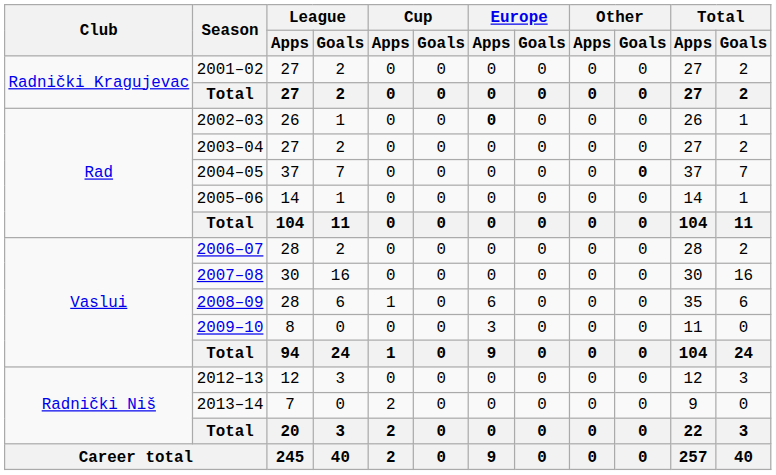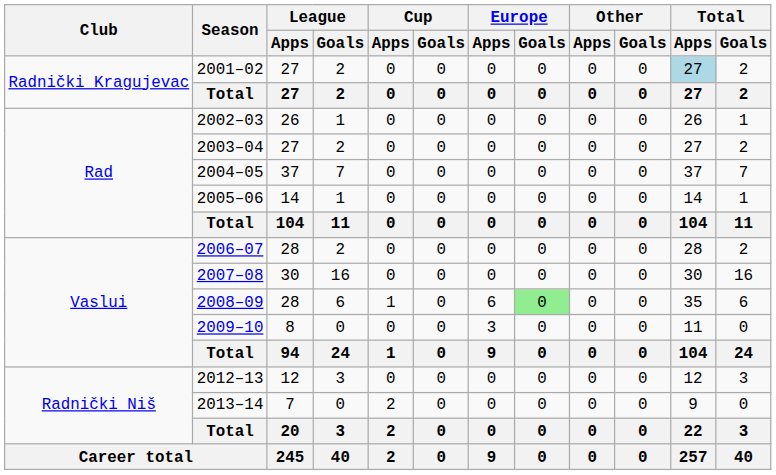(693, 69) no background -> (693, 69) lightblue background
(492, 121) bold -> (492, 121) normal
(643, 173) bold -> (643, 173) normal
(542, 302) no background -> (542, 302) lightgreen background
